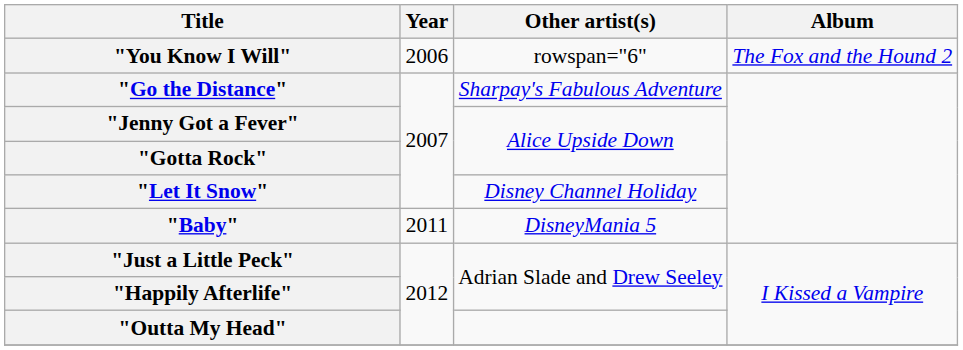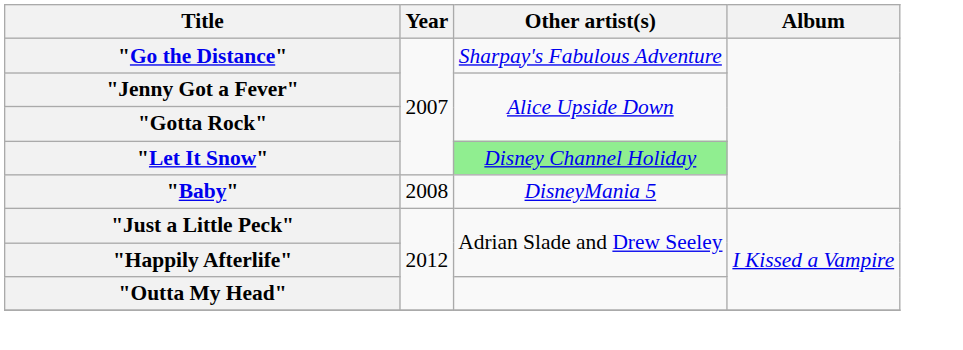- row: (203, 55)
(590, 191) no background -> (590, 157) lightgreen background
(427, 225) 2011 -> (427, 191) 2008
